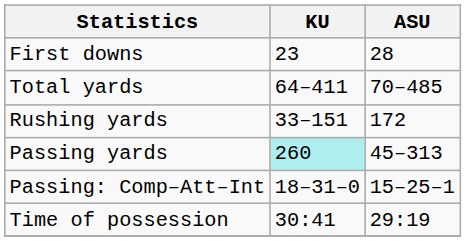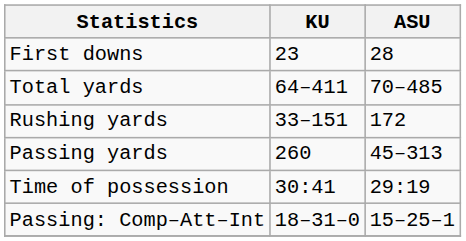(293, 154) paleturquoise background -> (293, 154) no background
rows swapped: (137, 187) <-> (119, 220)
